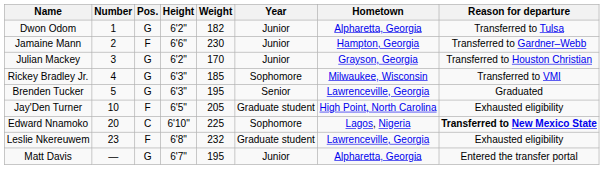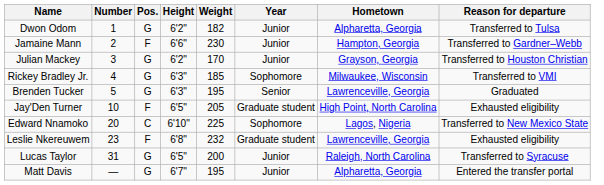(519, 124) bold -> (515, 124) normal
+ row: (48, 156)
